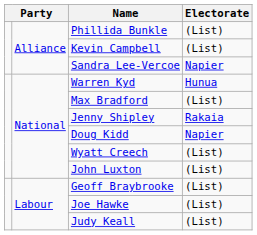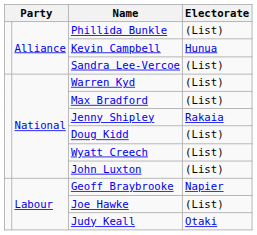(204, 48) (List) -> (201, 48) Hunua
(204, 65) Napier -> (204, 65) (List)
(201, 83) Hunua -> (204, 83) (List)
(204, 135) Napier -> (204, 135) (List)
(204, 187) (List) -> (204, 187) Napier
(204, 222) (List) -> (201, 222) Otaki
